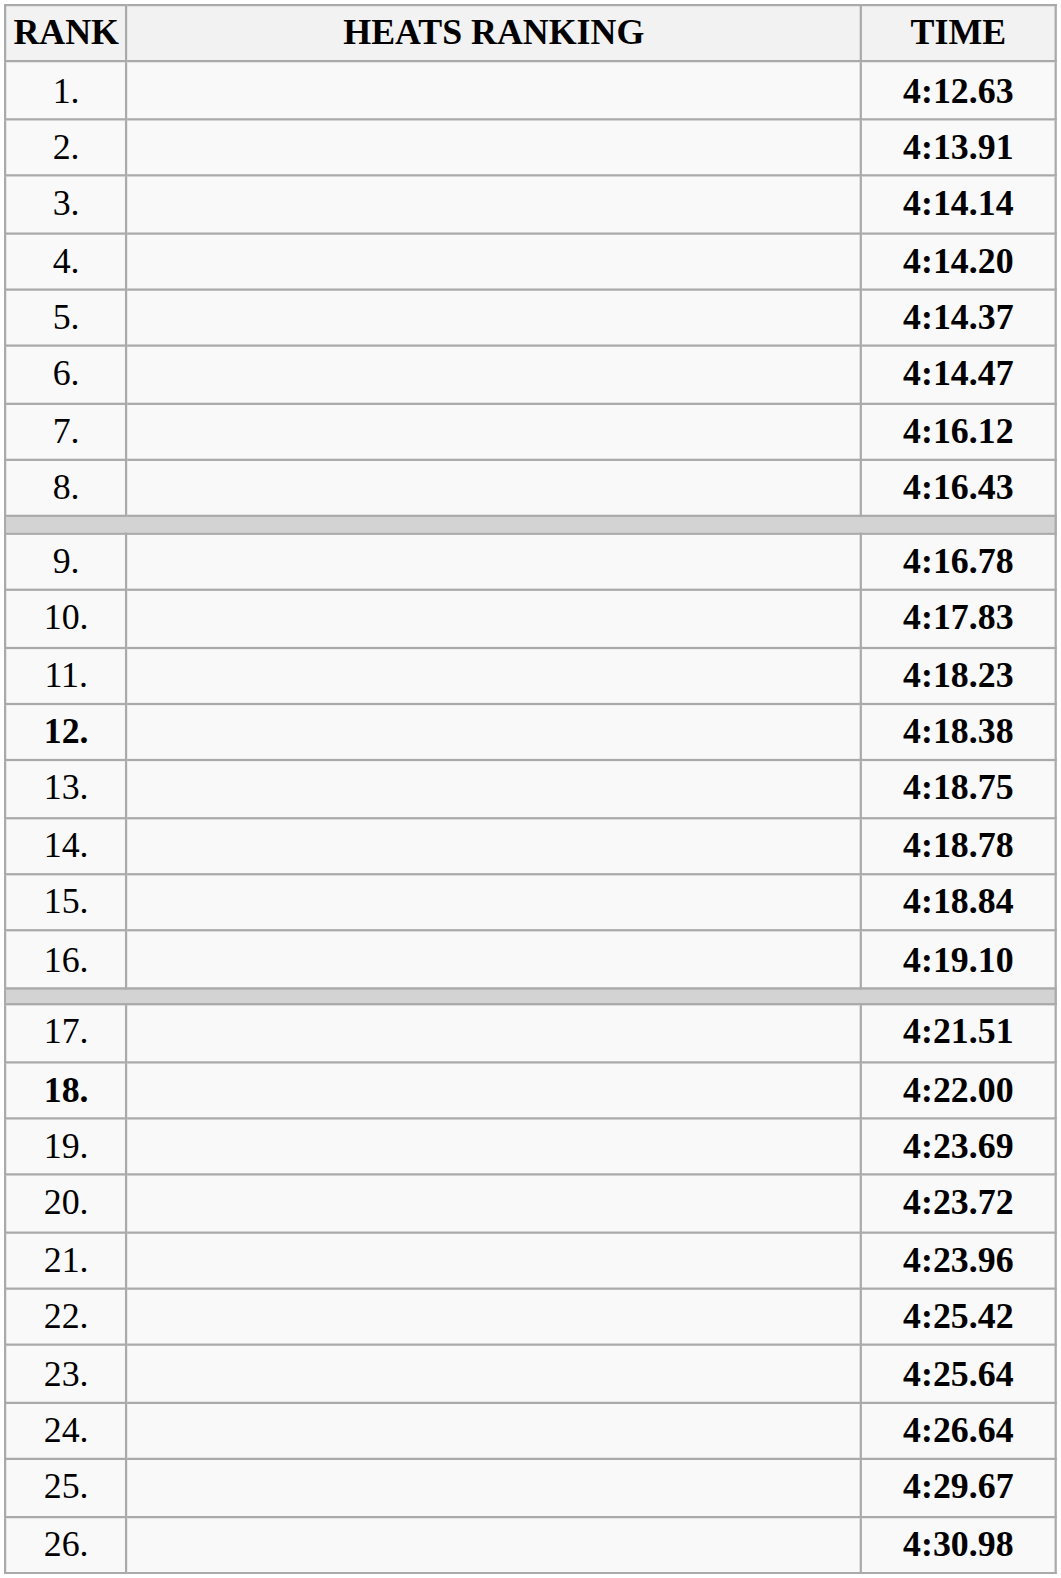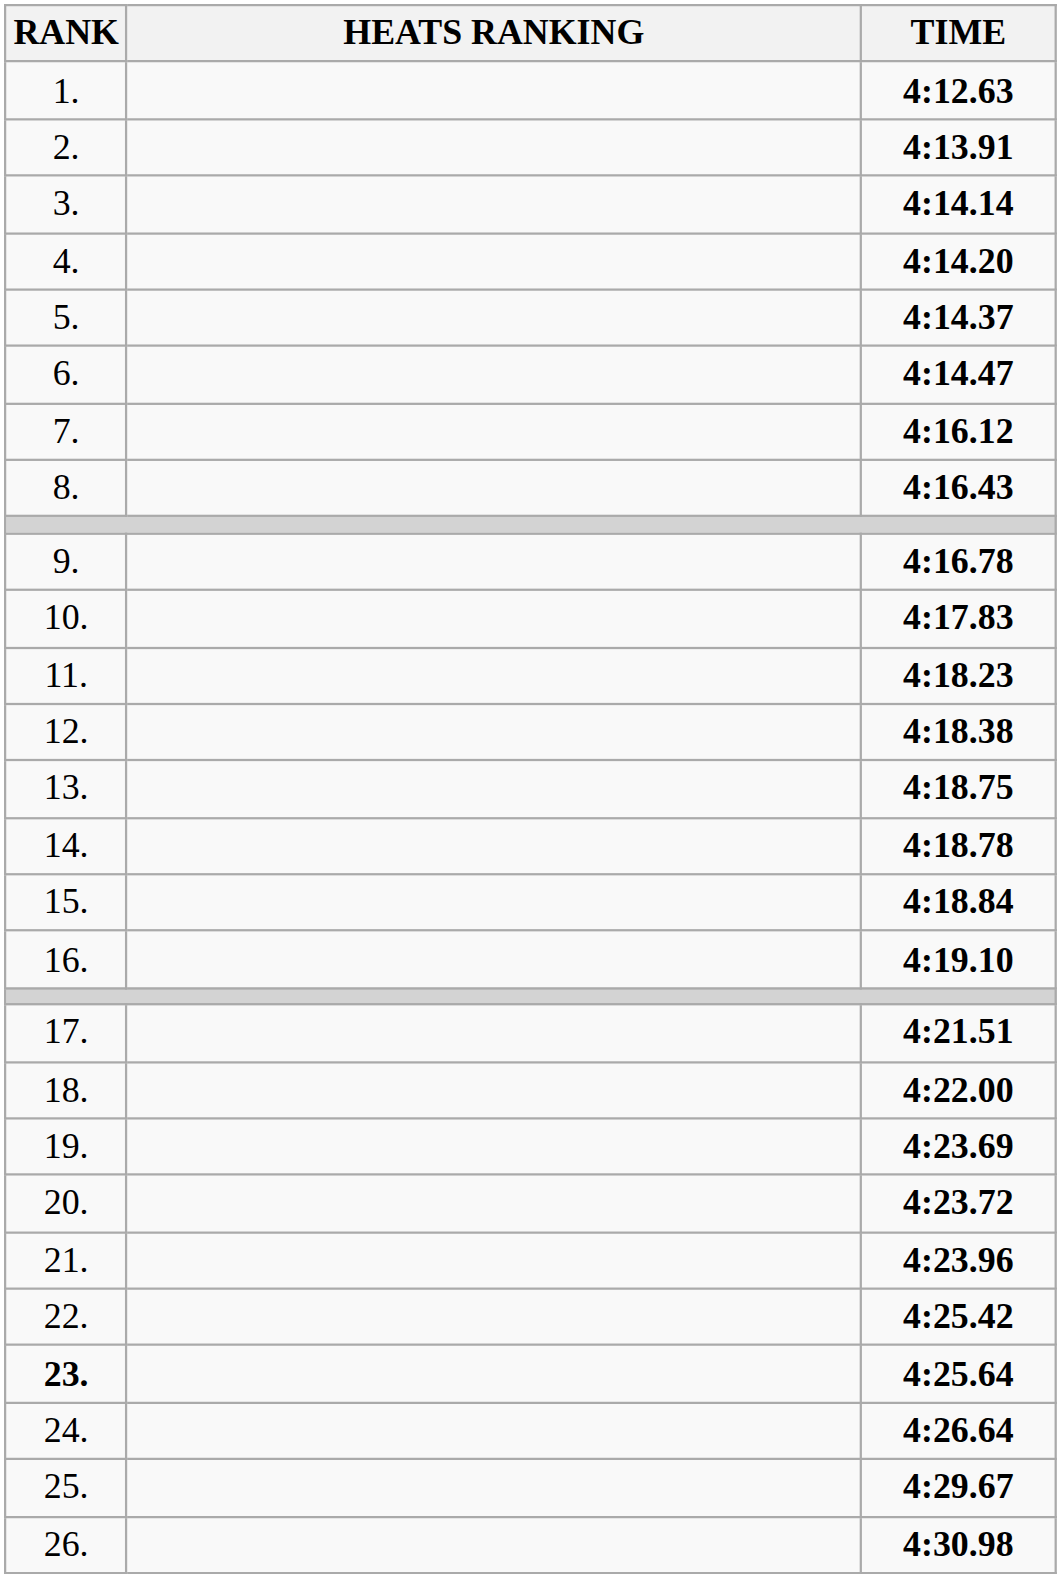(66, 731) bold -> (66, 731) normal
(66, 1089) bold -> (66, 1089) normal
(66, 1373) normal -> (66, 1373) bold
